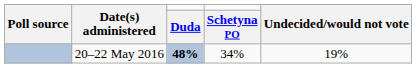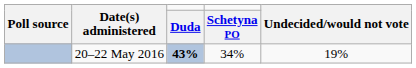(185, 53) 48% -> (185, 53) 43%
